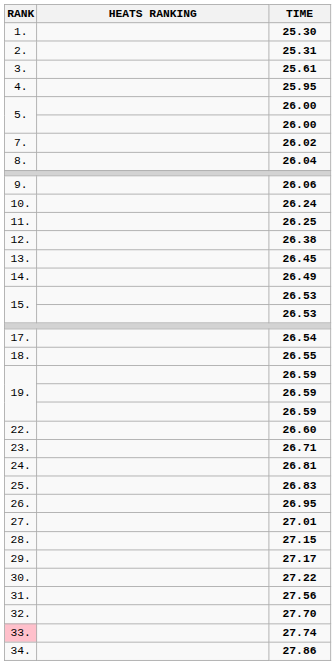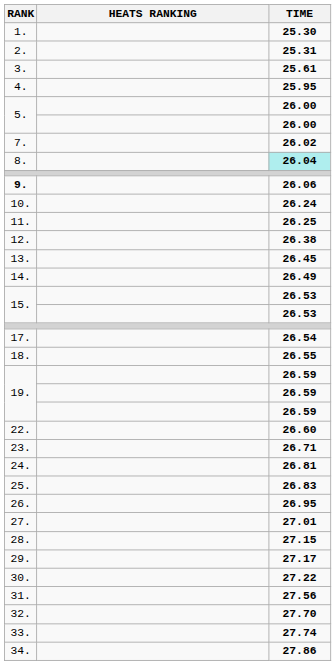(300, 161) no background -> (300, 161) paleturquoise background
(21, 185) normal -> (21, 185) bold
(21, 633) pink background -> (21, 633) no background
